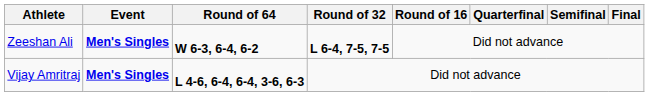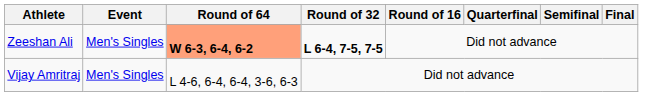(128, 41) bold -> (125, 41) normal
(217, 48) no background -> (211, 48) lightsalmon background
(128, 75) bold -> (125, 75) normal
(240, 82) bold -> (234, 82) normal
